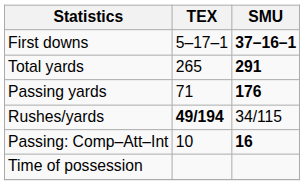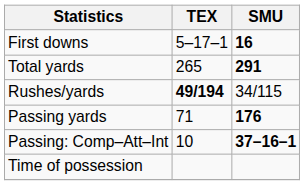(266, 42) 37–16–1 -> (244, 42) 16
rows swapped: (56, 117) <-> (57, 92)
(244, 141) 16 -> (266, 141) 37–16–1
